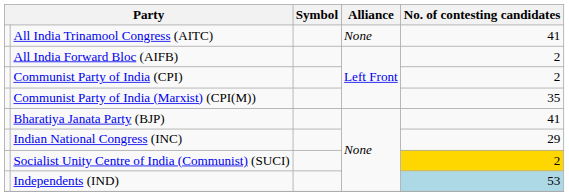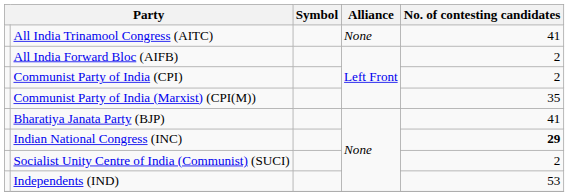(554, 139) normal -> (554, 139) bold
(557, 160) gold background -> (557, 160) no background
(554, 181) lightblue background -> (554, 181) no background
